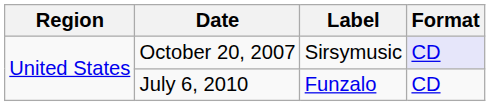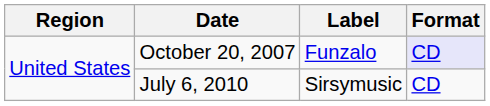(353, 52) Sirsymusic -> (341, 52) Funzalo
(341, 84) Funzalo -> (353, 84) Sirsymusic
